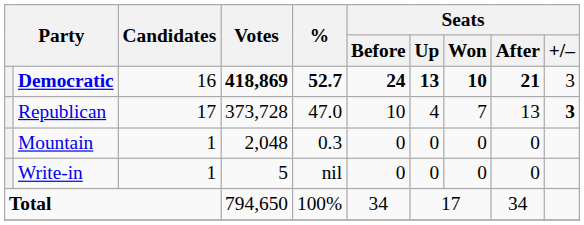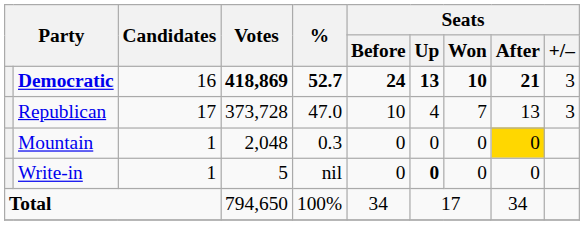(570, 111) bold -> (570, 111) normal
(535, 142) no background -> (535, 142) gold background
(434, 173) normal -> (434, 173) bold
